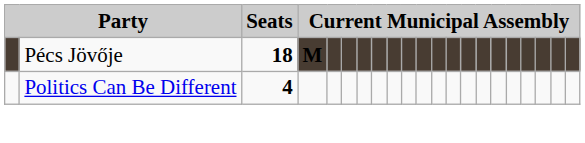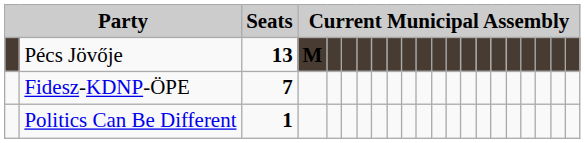(282, 54) 18 -> (282, 54) 13
+ row: (107, 87)
(287, 87) 4 -> (287, 120) 1
